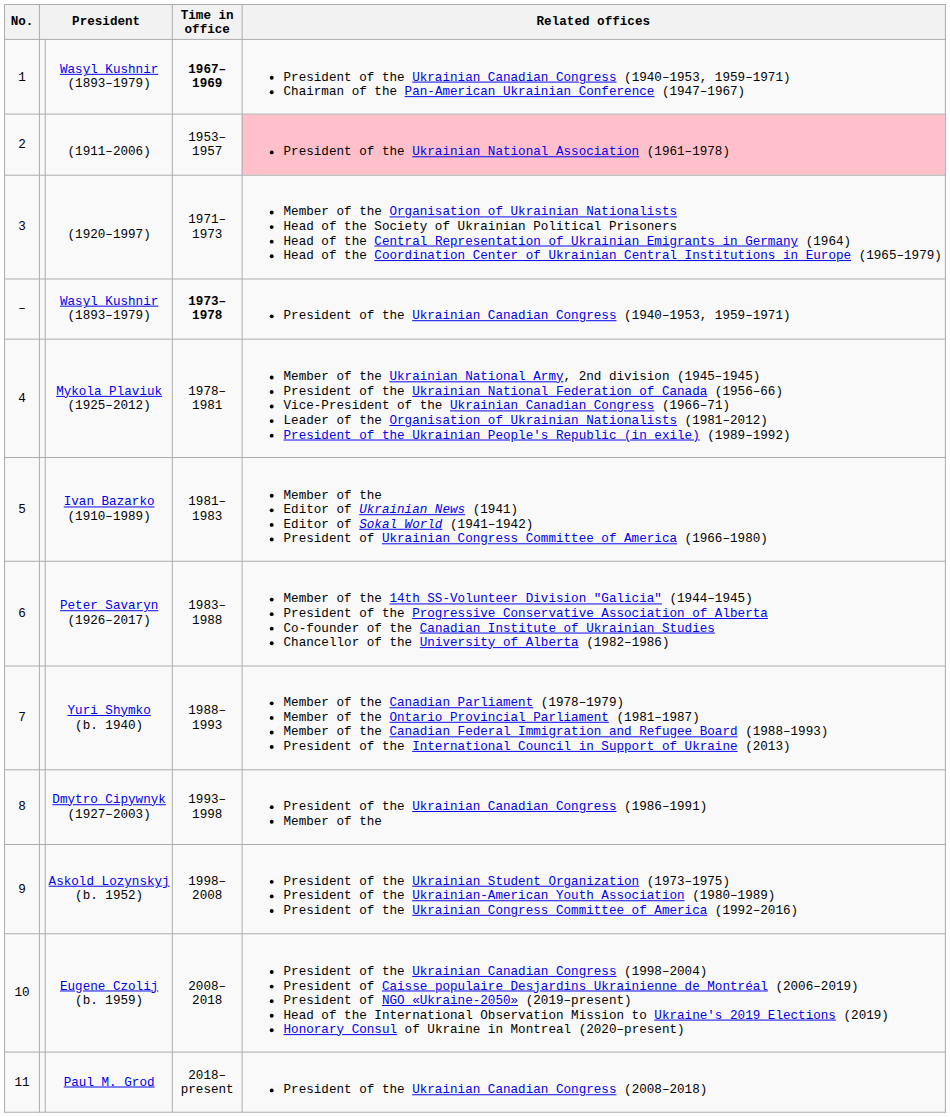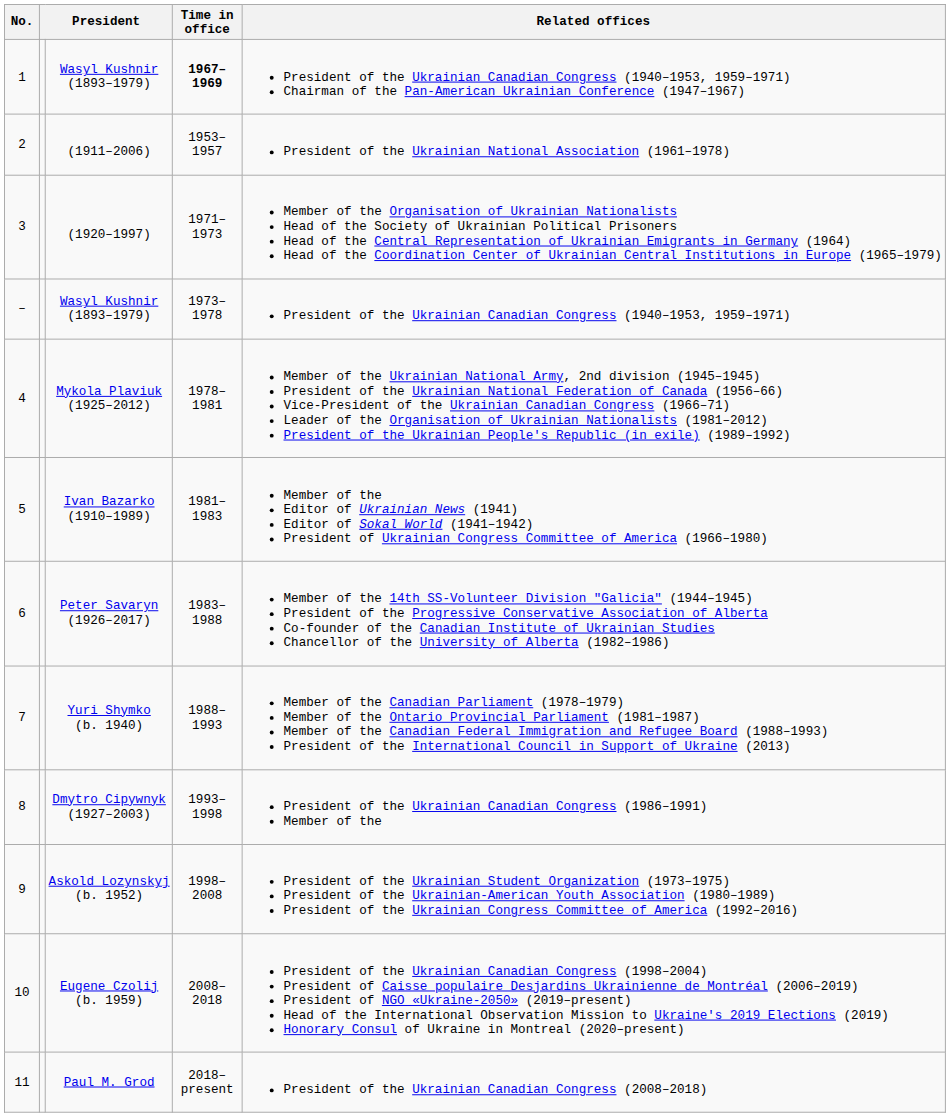(593, 152) pink background -> (593, 152) no background
(207, 309) bold -> (207, 309) normal
